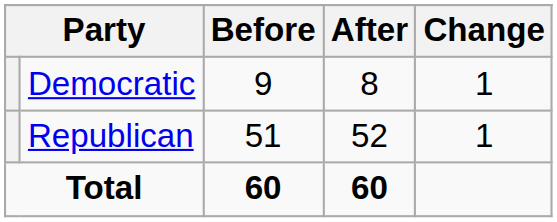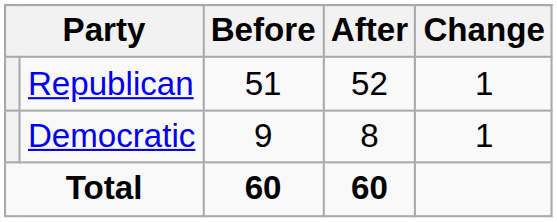rows swapped: (111, 135) <-> (112, 83)
